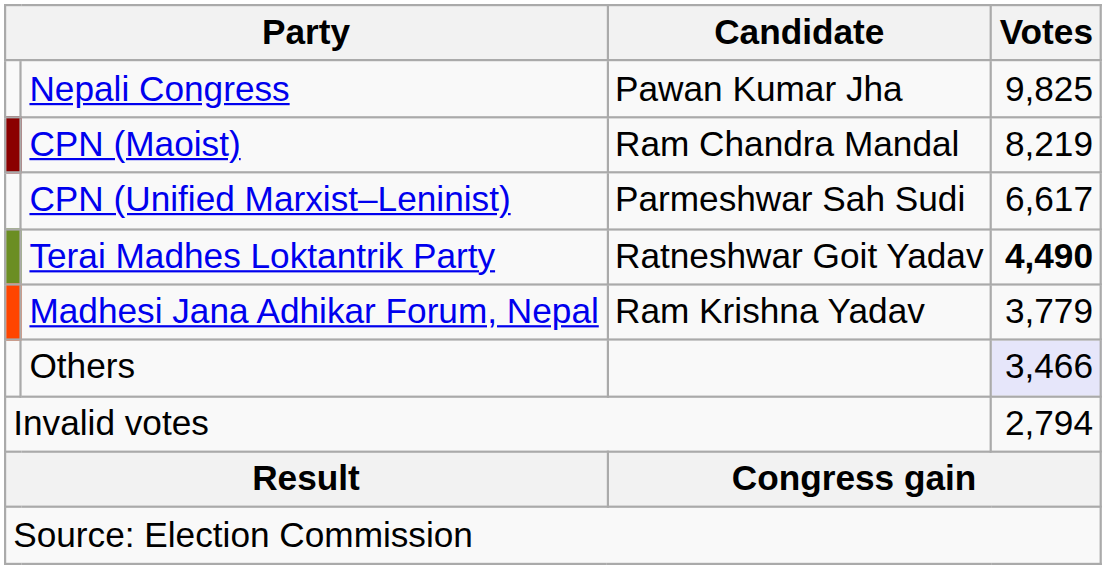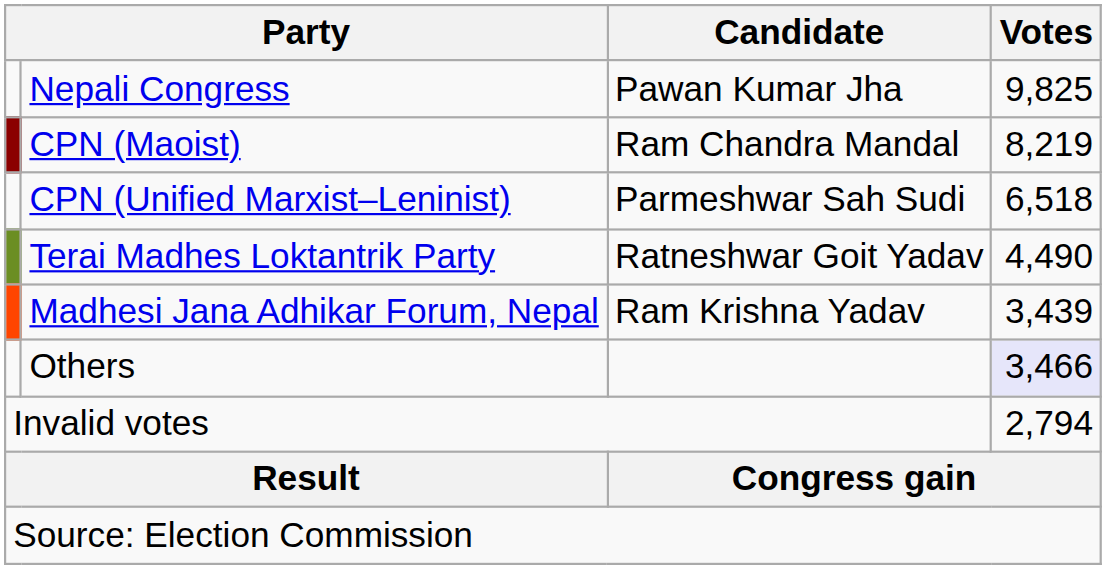(1049, 199) 6,617 -> (1049, 199) 6,518
(1049, 255) bold -> (1049, 255) normal
(1049, 311) 3,779 -> (1049, 311) 3,439
